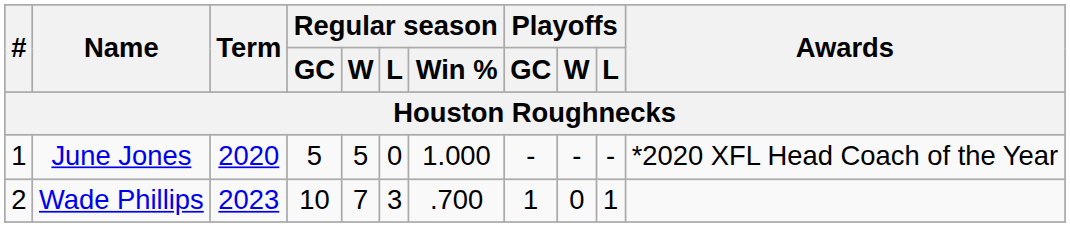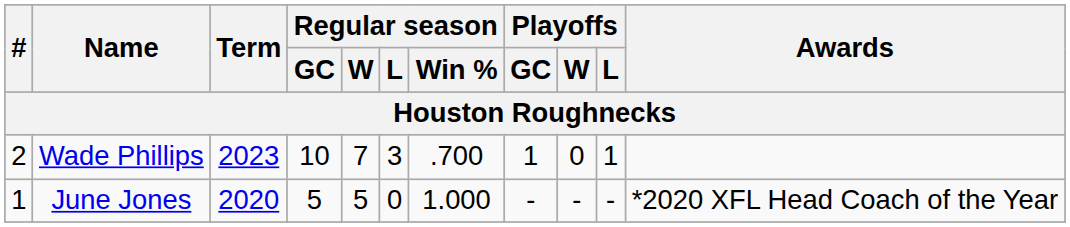rows swapped: (121, 156) <-> (121, 199)
